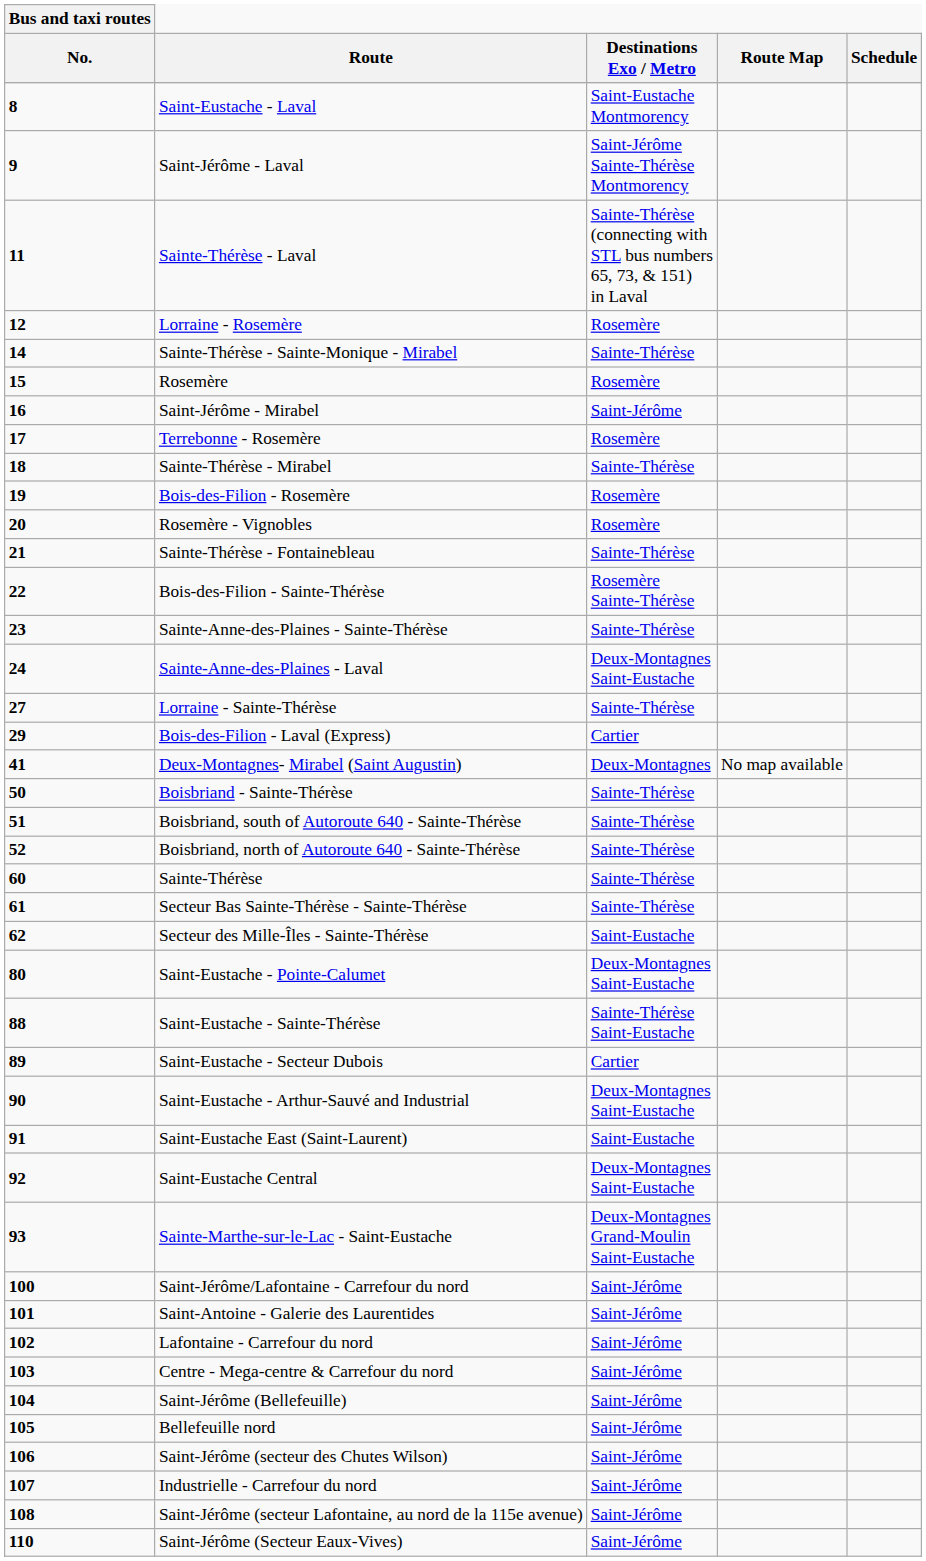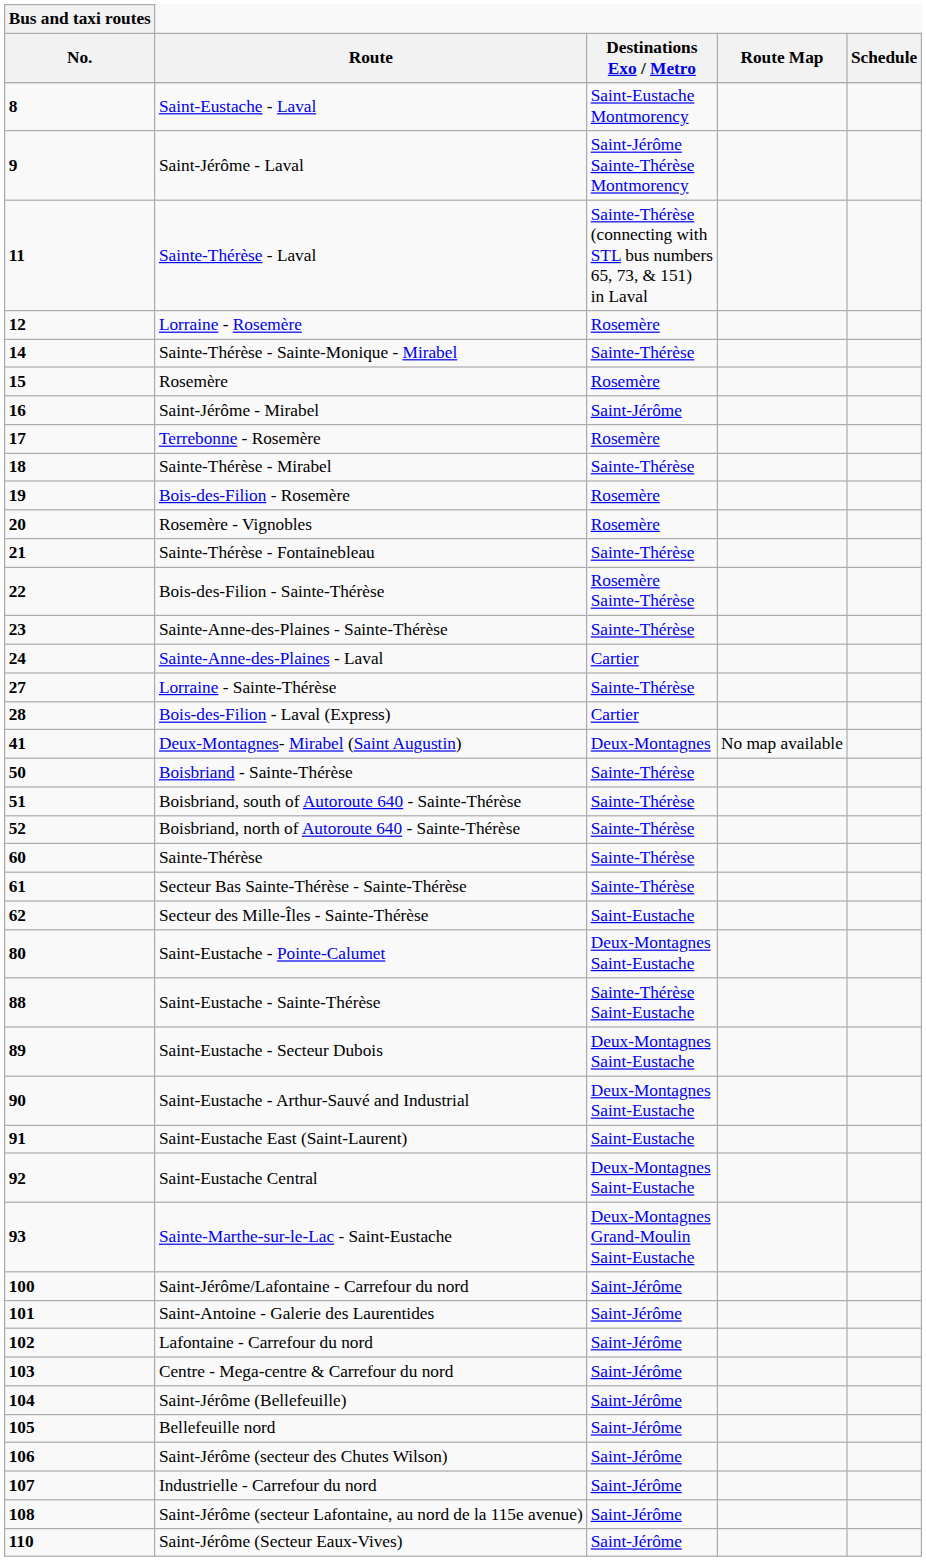(651, 668) Deux-Montagnes Saint-Eustache -> (615, 658) Cartier
(17, 736) 29 -> (17, 715) 28
(615, 1061) Cartier -> (651, 1051) Deux-Montagnes Saint-Eustache
